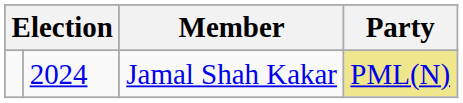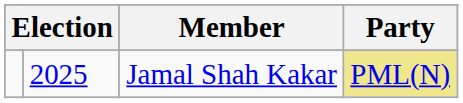(59, 73) 2024 -> (59, 73) 2025
